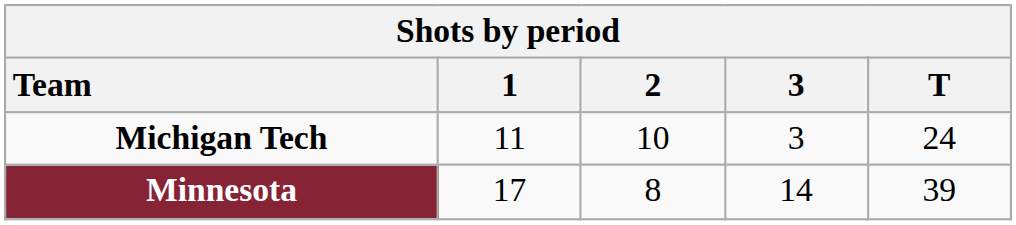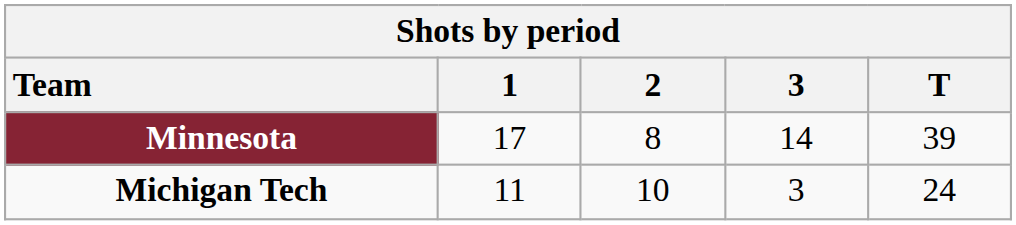rows swapped: (222, 191) <-> (222, 137)
